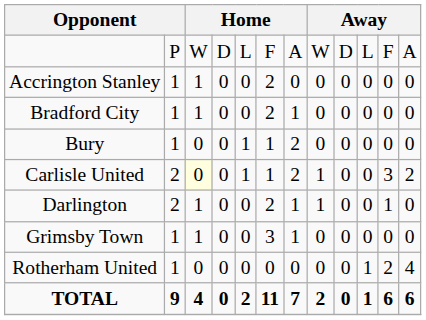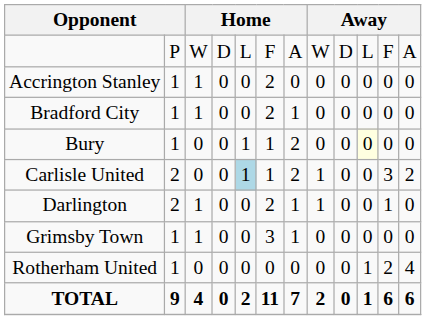(368, 143) no background -> (368, 143) lightyellow background
(198, 174) lightyellow background -> (198, 174) no background
(246, 174) no background -> (246, 174) lightblue background
